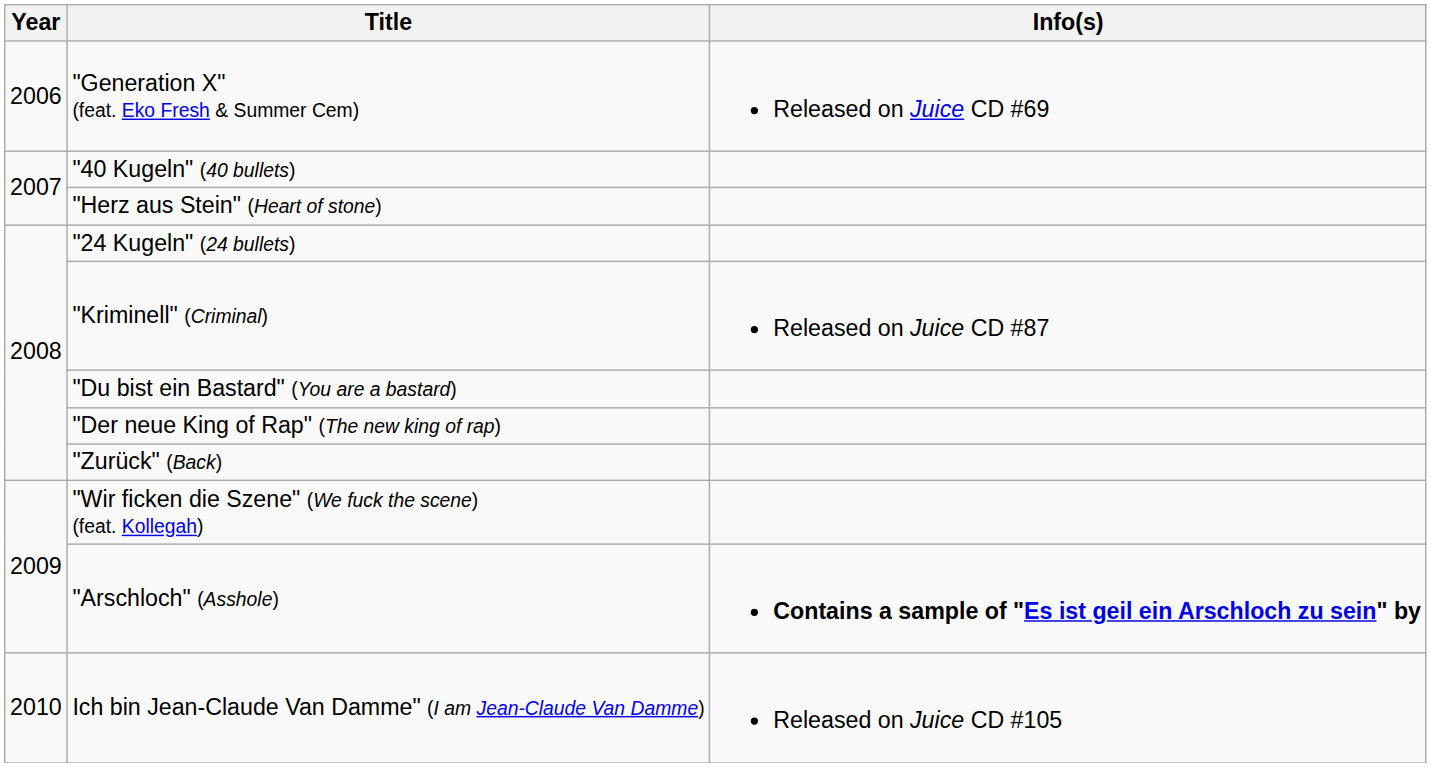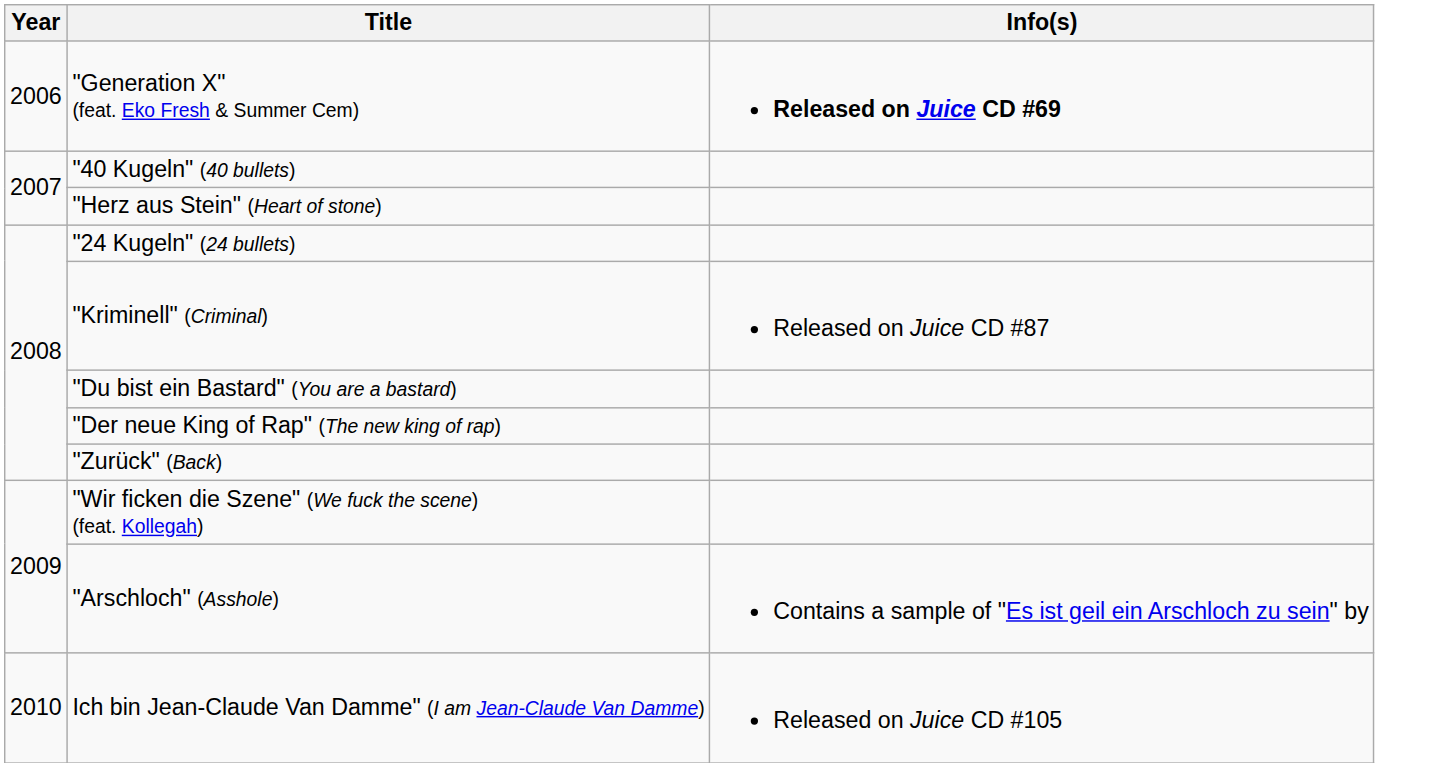(1068, 109) normal -> (1042, 109) bold
(1068, 611) bold -> (1042, 611) normal
